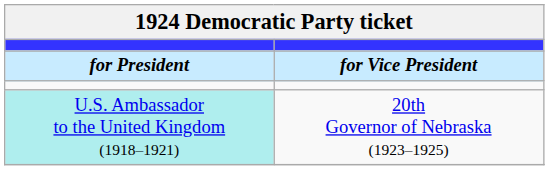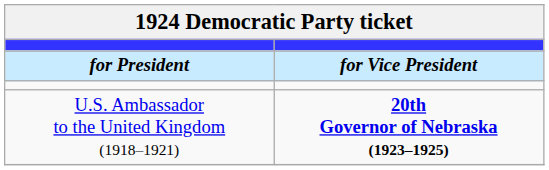(139, 127) paleturquoise background -> (139, 127) no background
(409, 127) normal -> (409, 127) bold
